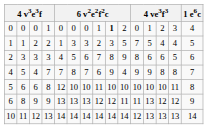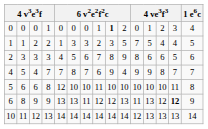(175, 72) 8 -> (175, 72) 7
(86, 101) 13 -> (86, 101) 11
(124, 101) 11 -> (124, 101) 13
(175, 101) normal -> (175, 101) bold
